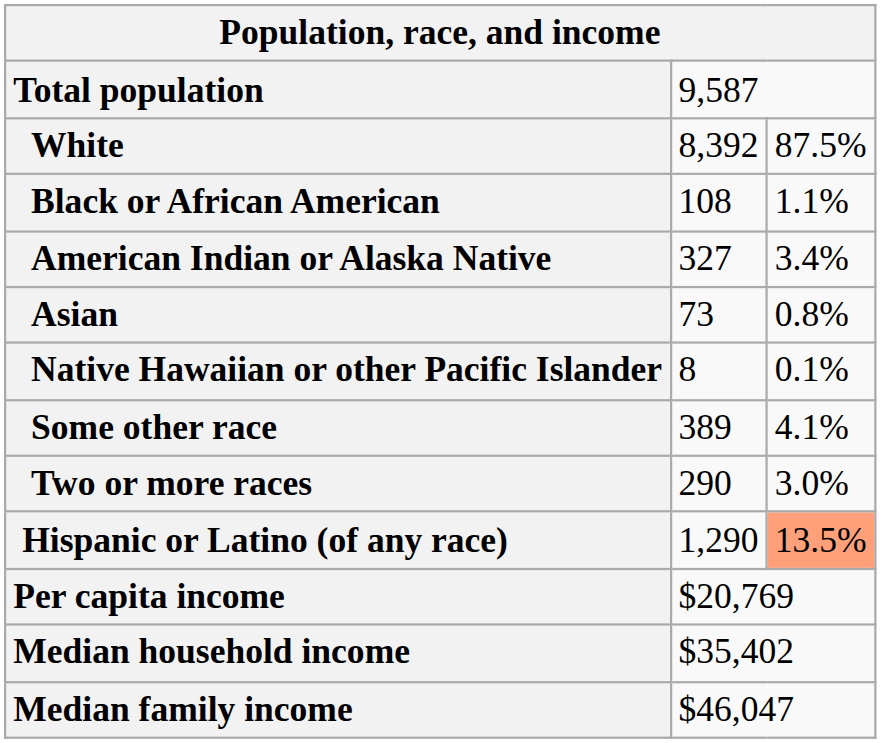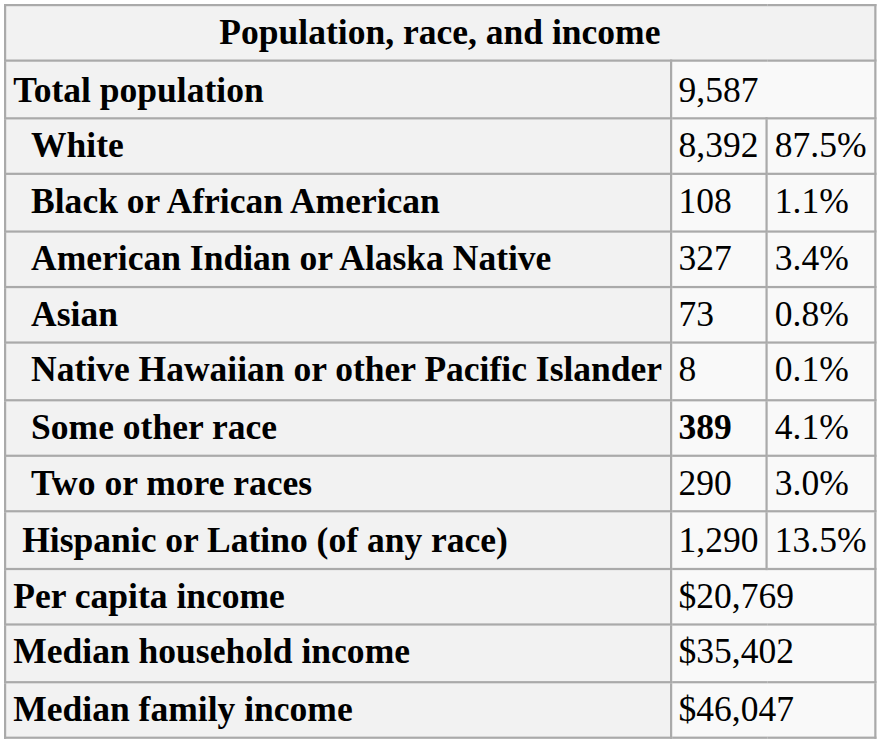(705, 426) normal -> (705, 426) bold
(821, 539) lightsalmon background -> (821, 539) no background
